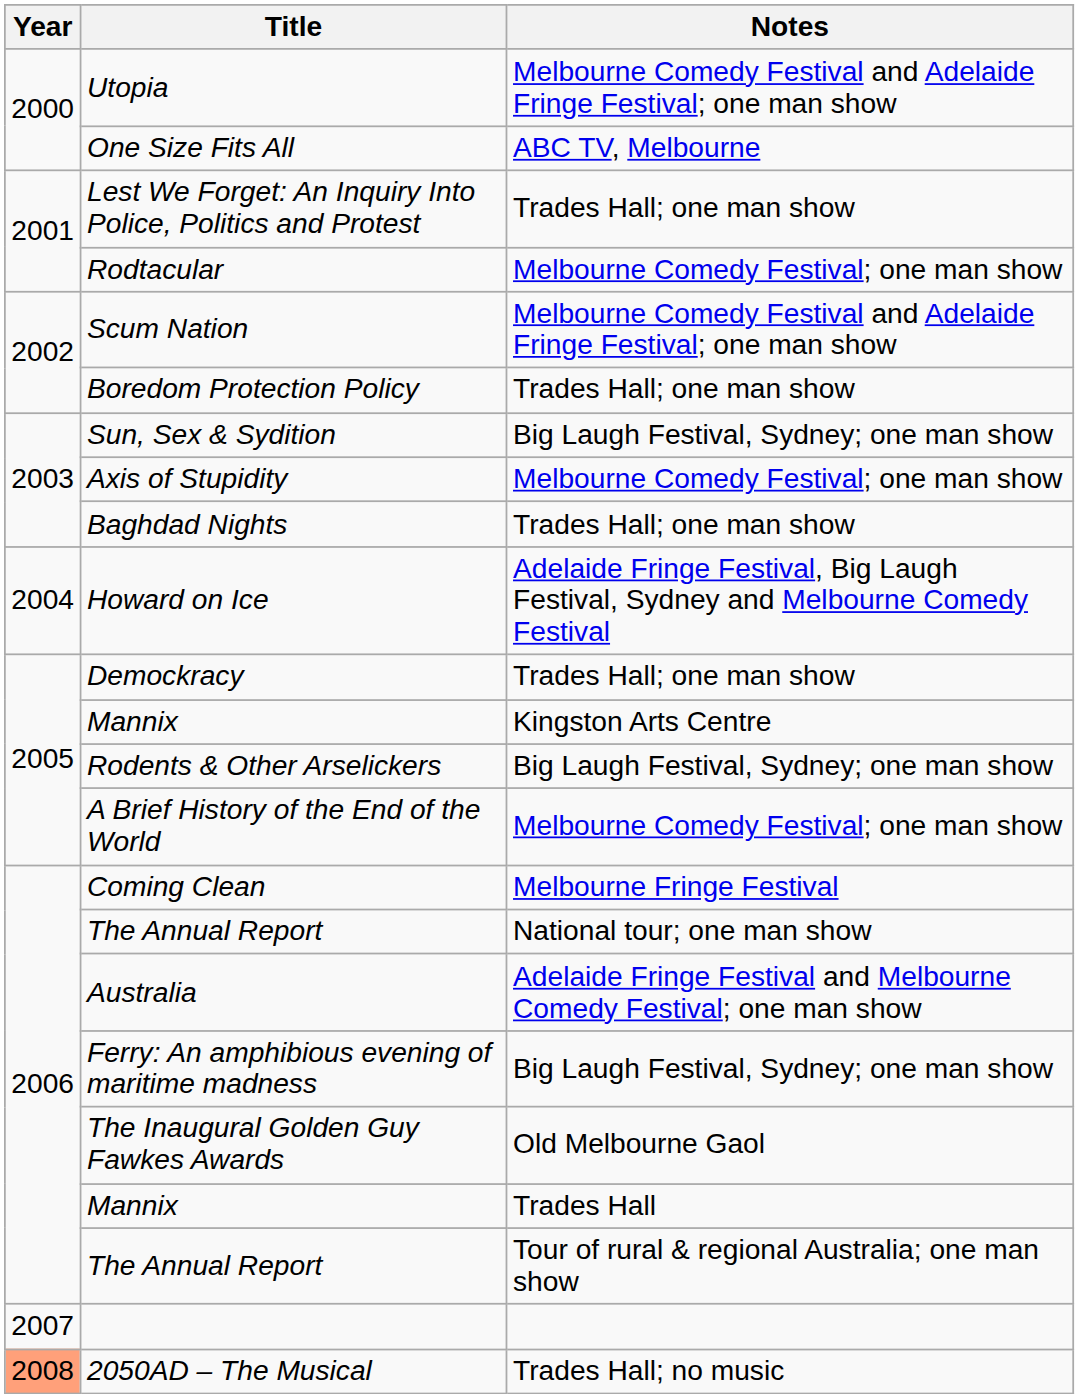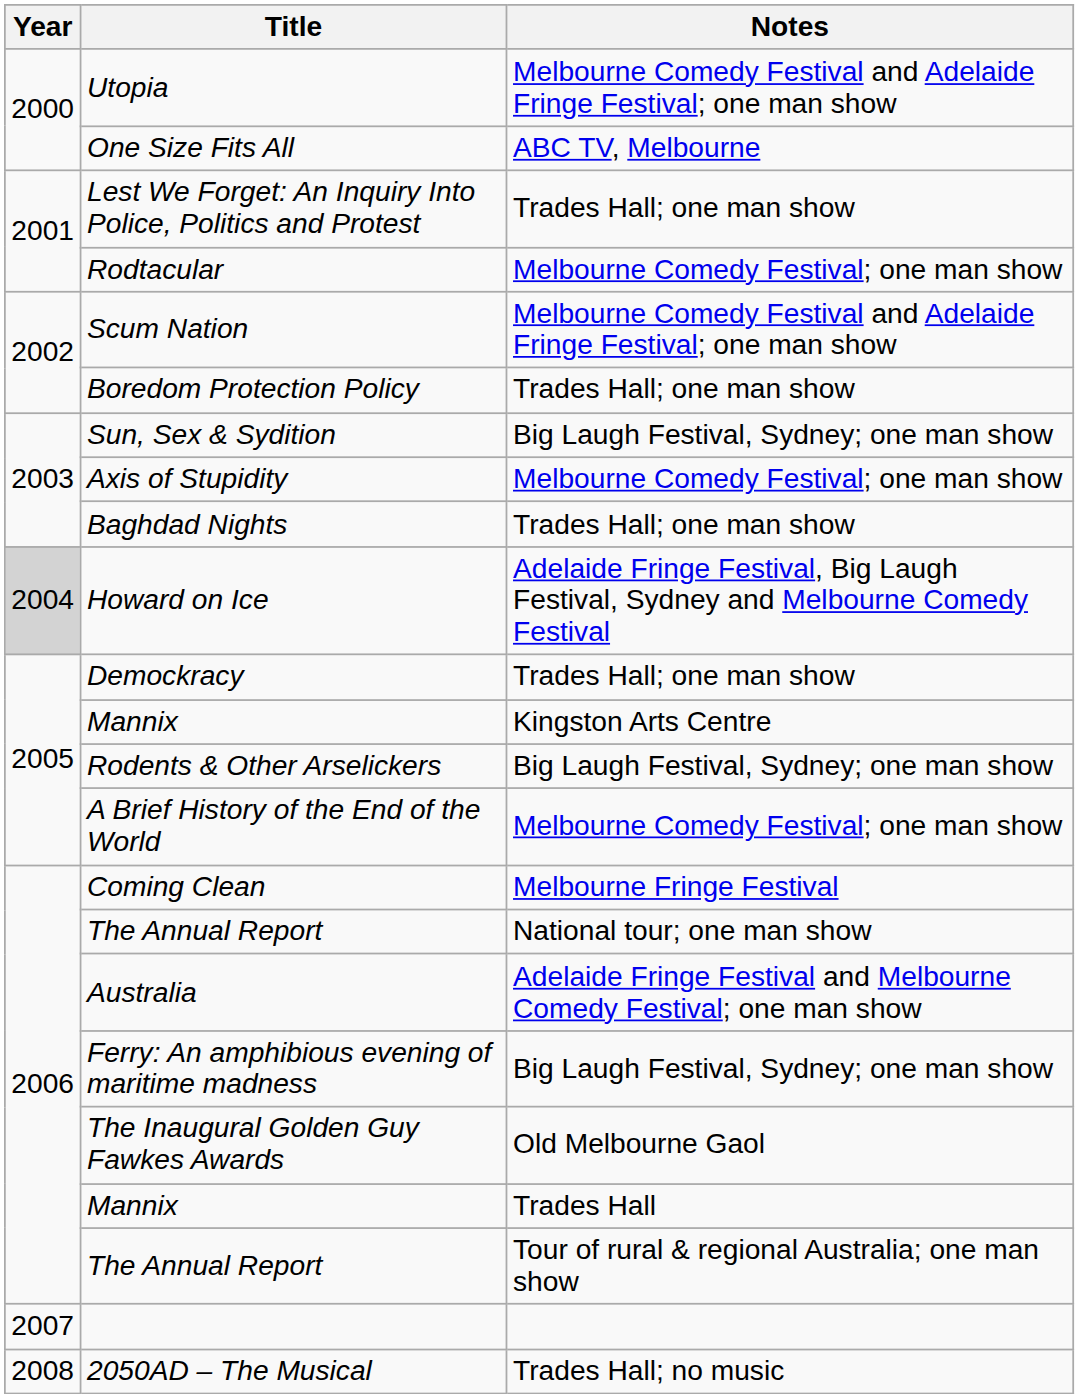(43, 600) no background -> (43, 600) lightgrey background
(43, 1370) lightsalmon background -> (43, 1370) no background
